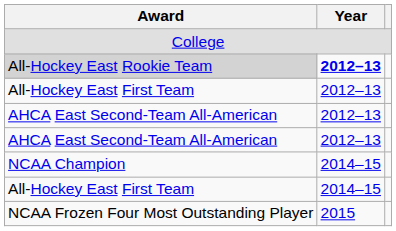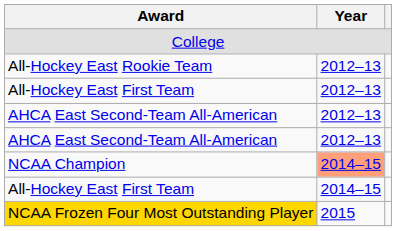(110, 66) lightgrey background -> (110, 66) no background
(351, 66) bold -> (351, 66) normal
(351, 164) no background -> (351, 164) lightsalmon background
(161, 213) no background -> (161, 213) gold background
